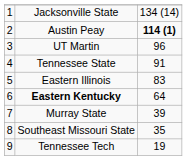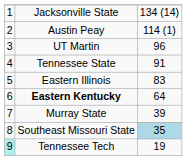(159, 30) bold -> (159, 30) normal
(159, 130) no background -> (159, 130) lightblue background
(10, 147) no background -> (10, 147) paleturquoise background
